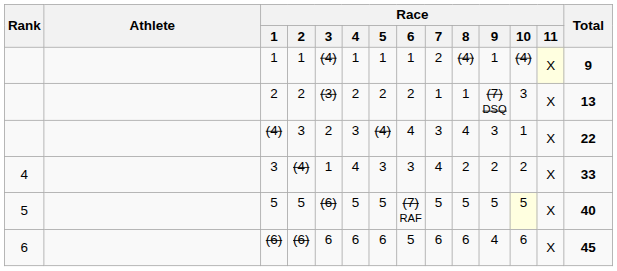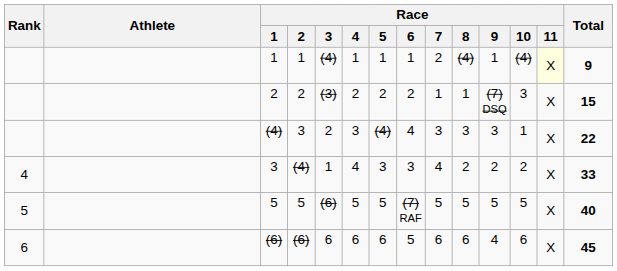(588, 101) 13 -> (588, 101) 15
(466, 138) 4 -> (466, 138) 3
(523, 211) lightyellow background -> (523, 211) no background
